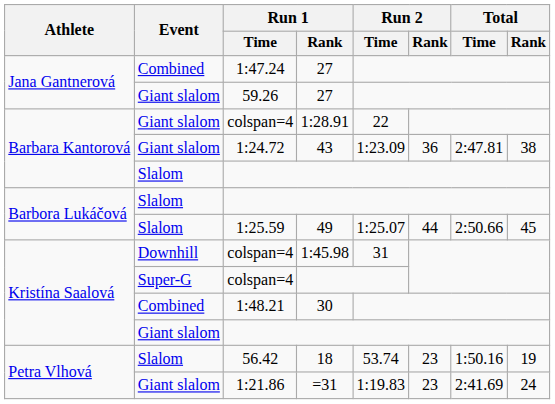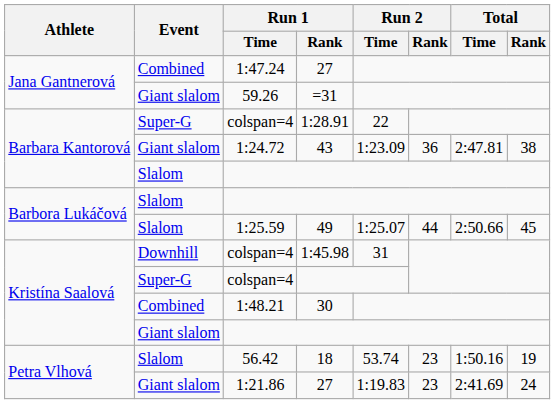(325, 95) 27 -> (325, 95) =31
(179, 122) Giant slalom -> (165, 122) Super-G
(325, 385) =31 -> (325, 385) 27
